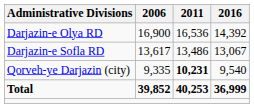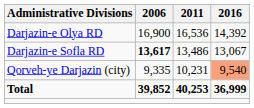(154, 51) normal -> (154, 51) bold
(192, 70) bold -> (192, 70) normal
(233, 70) no background -> (233, 70) lightsalmon background
